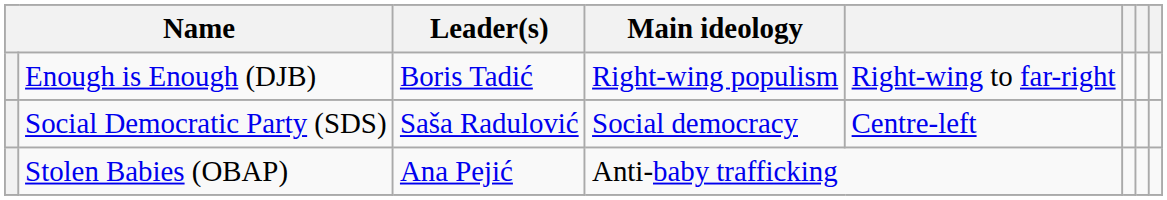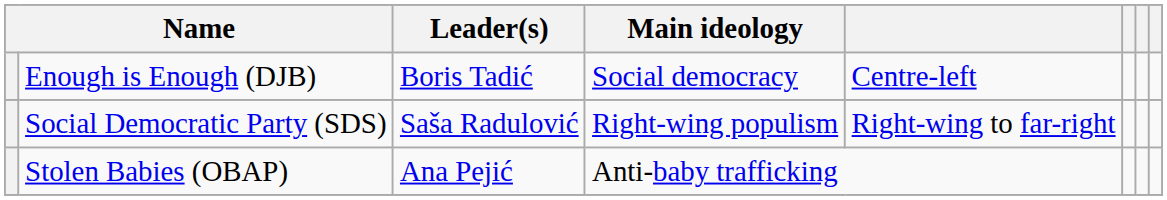(715, 76) Right-wing populism -> (695, 76) Social democracy
(984, 76) Right-wing to far-right -> (914, 76) Centre-left
(695, 123) Social democracy -> (715, 123) Right-wing populism
(914, 123) Centre-left -> (984, 123) Right-wing to far-right
